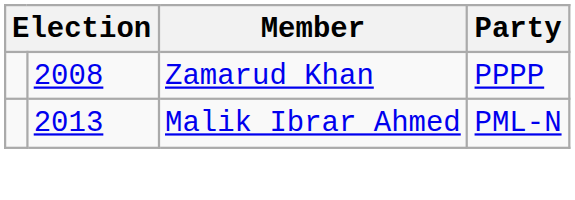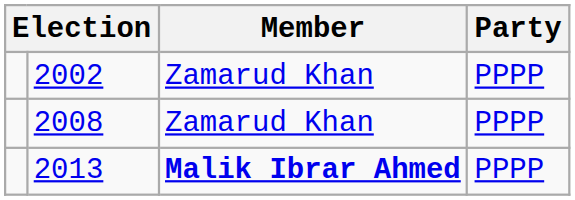+ row: (69, 76)
(313, 123) normal -> (313, 170) bold
(518, 123) PML-N -> (509, 170) PPPP
